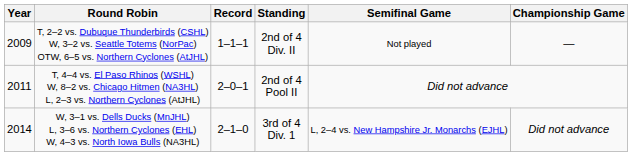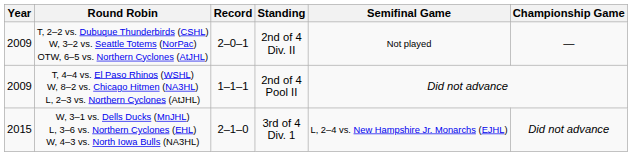(233, 43) 1–1–1 -> (233, 43) 2–0–1
(19, 86) 2011 -> (19, 86) 2009
(233, 86) 2–0–1 -> (233, 86) 1–1–1
(19, 129) 2014 -> (19, 129) 2015
